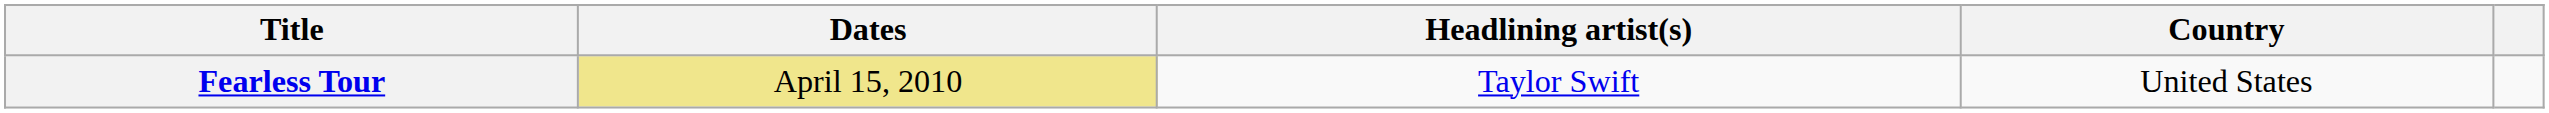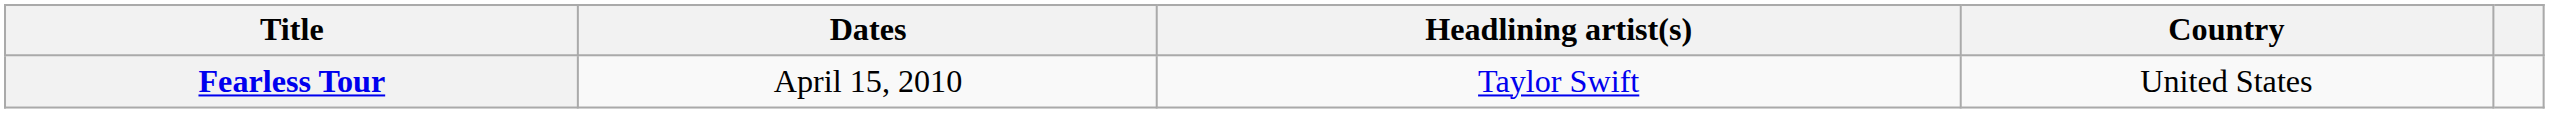(868, 81) khaki background -> (868, 81) no background
